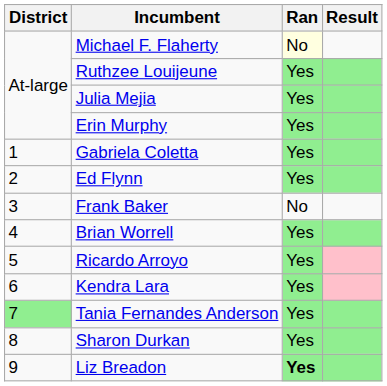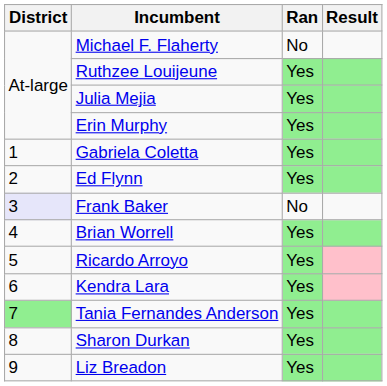(297, 44) lightyellow background -> (297, 44) no background
(13, 206) no background -> (13, 206) lavender background
(301, 367) bold -> (300, 367) normal
